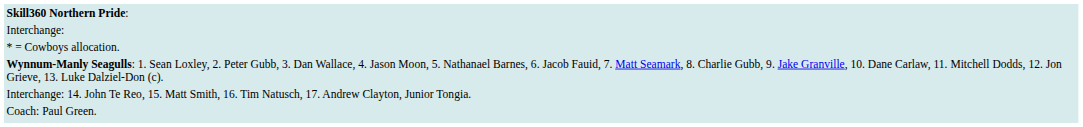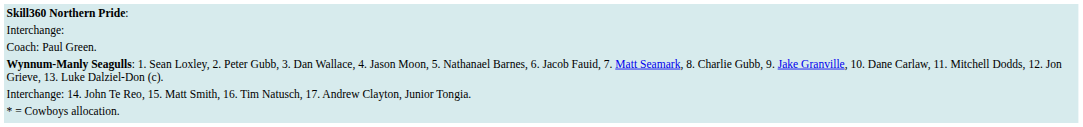(63, 47) * = Cowboys allocation. -> (52, 47) Coach: Paul Green.
(52, 112) Coach: Paul Green. -> (63, 112) * = Cowboys allocation.
